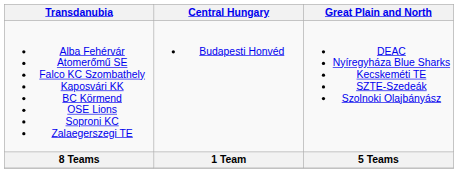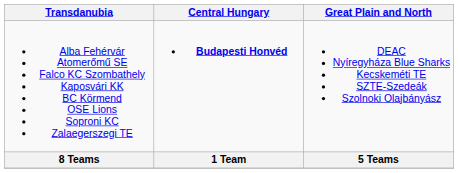(229, 51) normal -> (229, 51) bold
